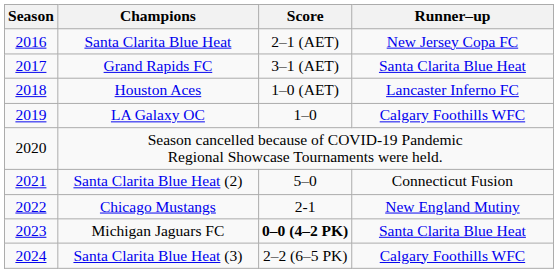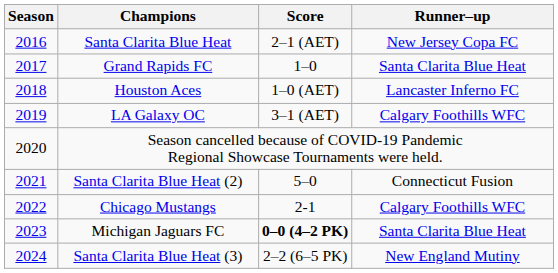(305, 66) 3–1 (AET) -> (305, 66) 1–0
(305, 115) 1–0 -> (305, 115) 3–1 (AET)
(452, 206) New England Mutiny -> (452, 206) Calgary Foothills WFC
(452, 255) Calgary Foothills WFC -> (452, 255) New England Mutiny
